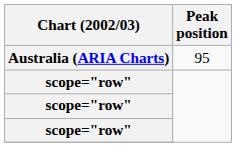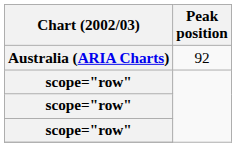(202, 57) 95 -> (202, 57) 92
